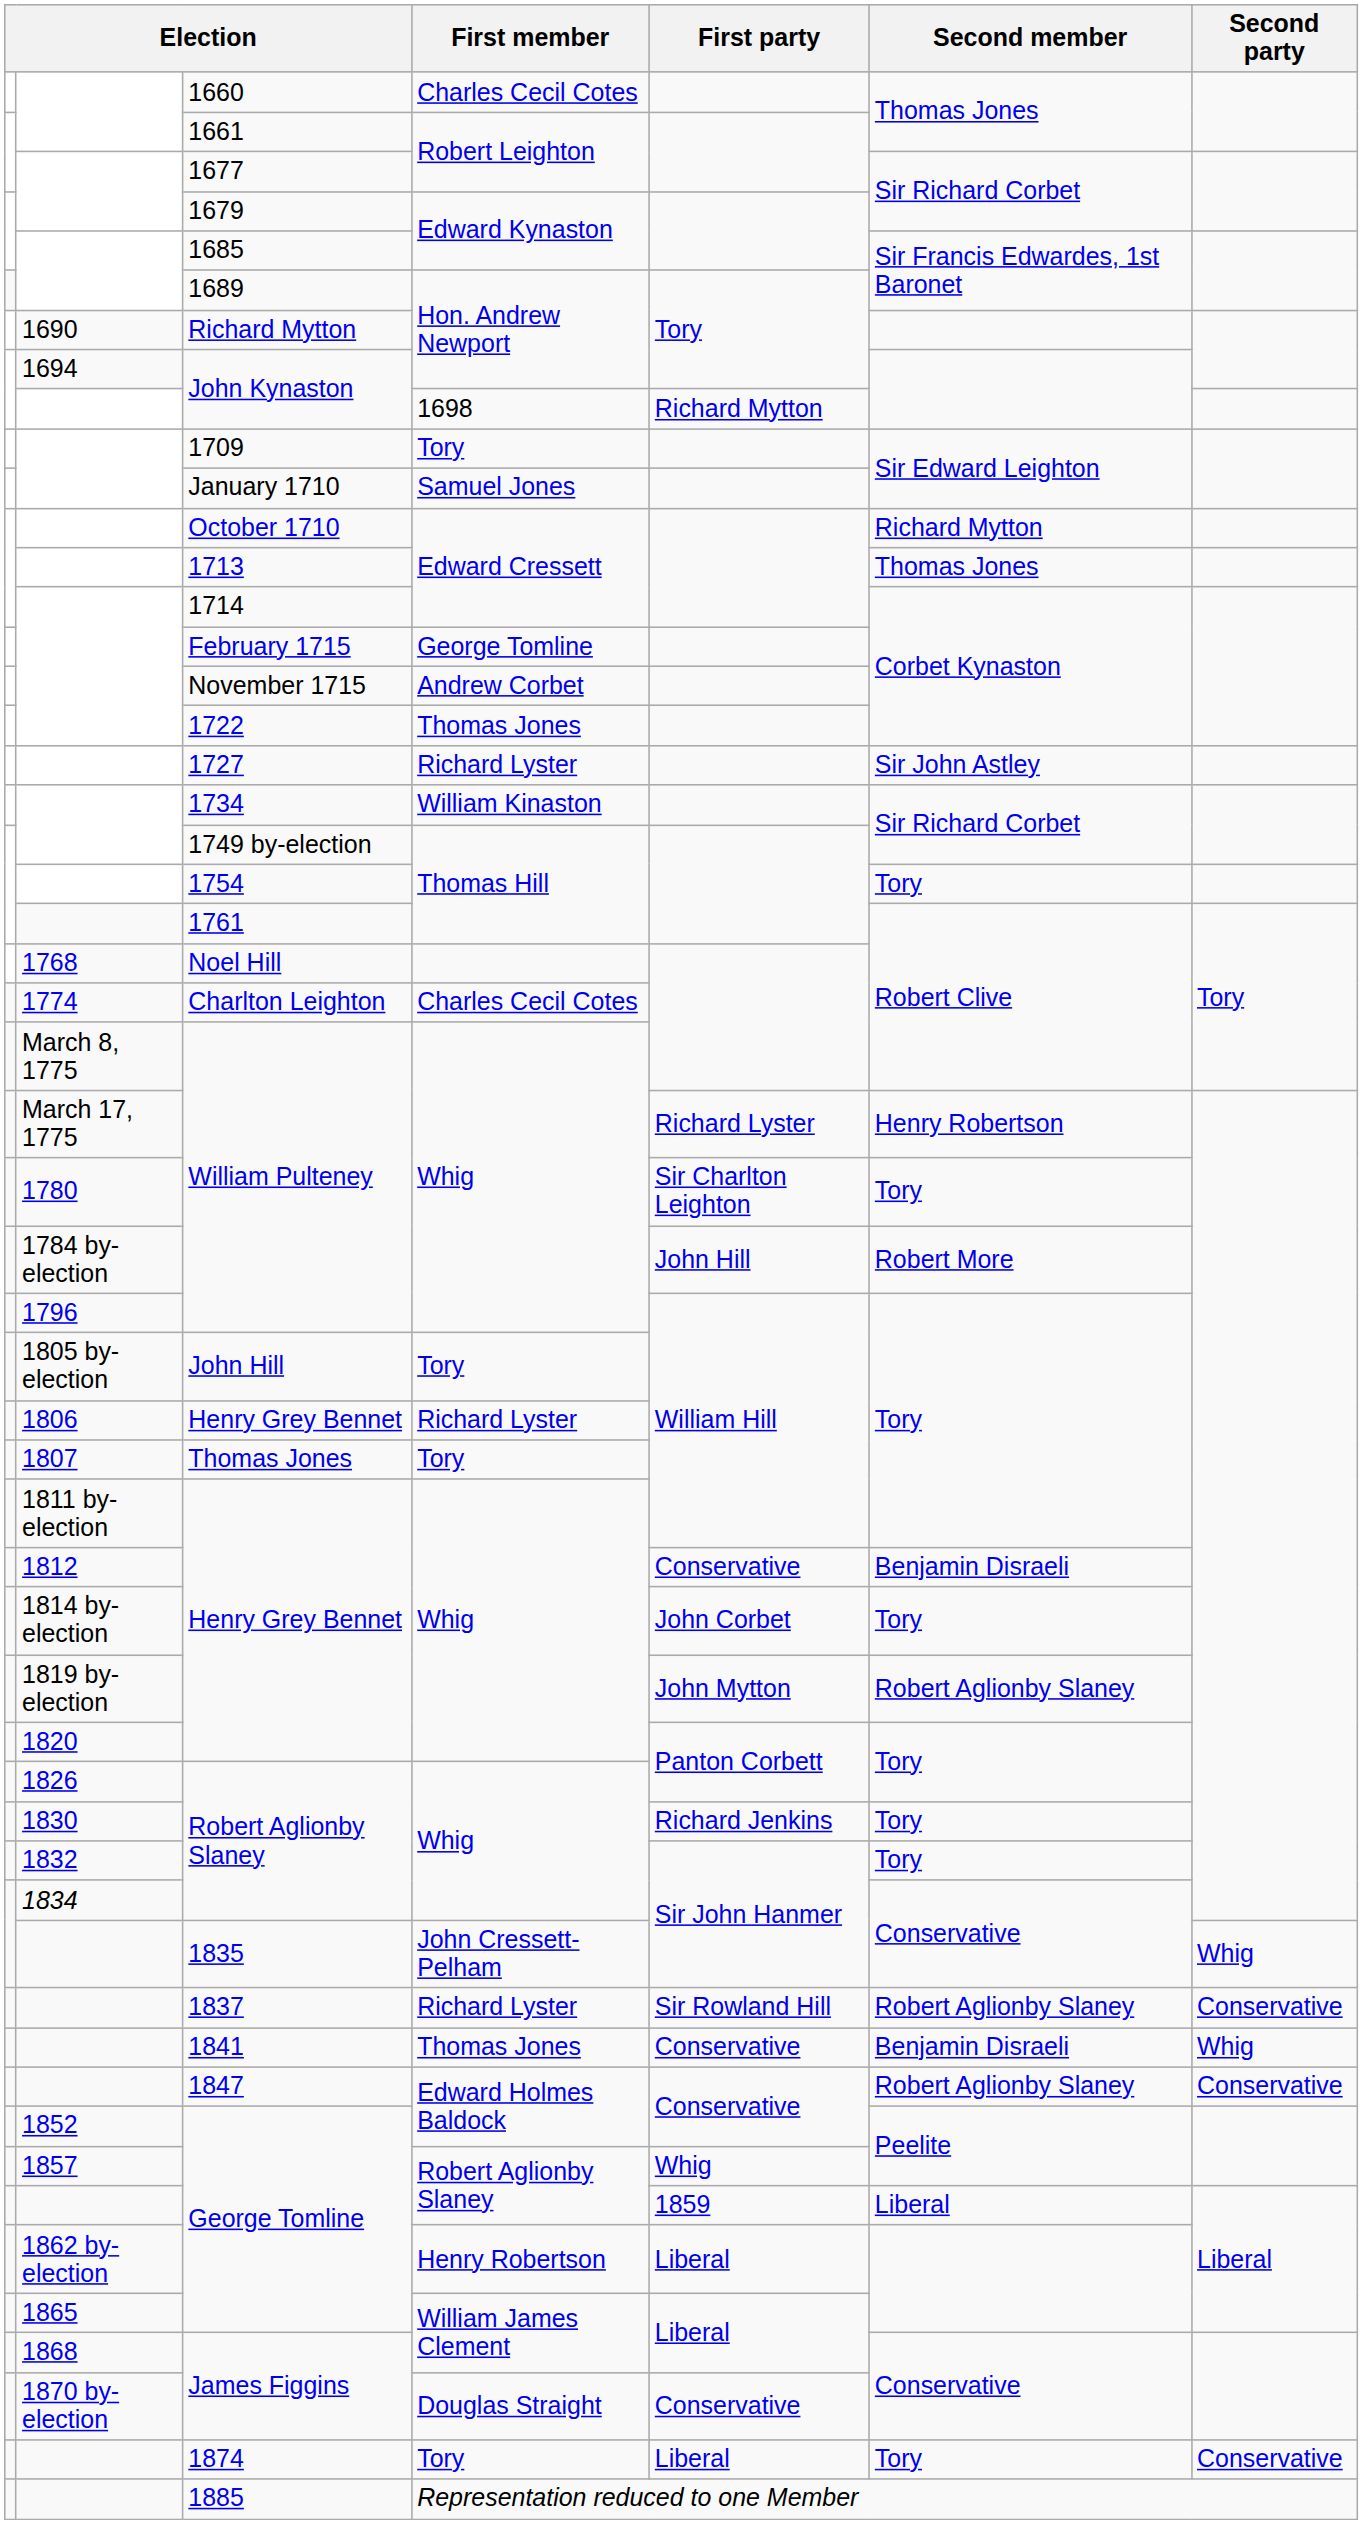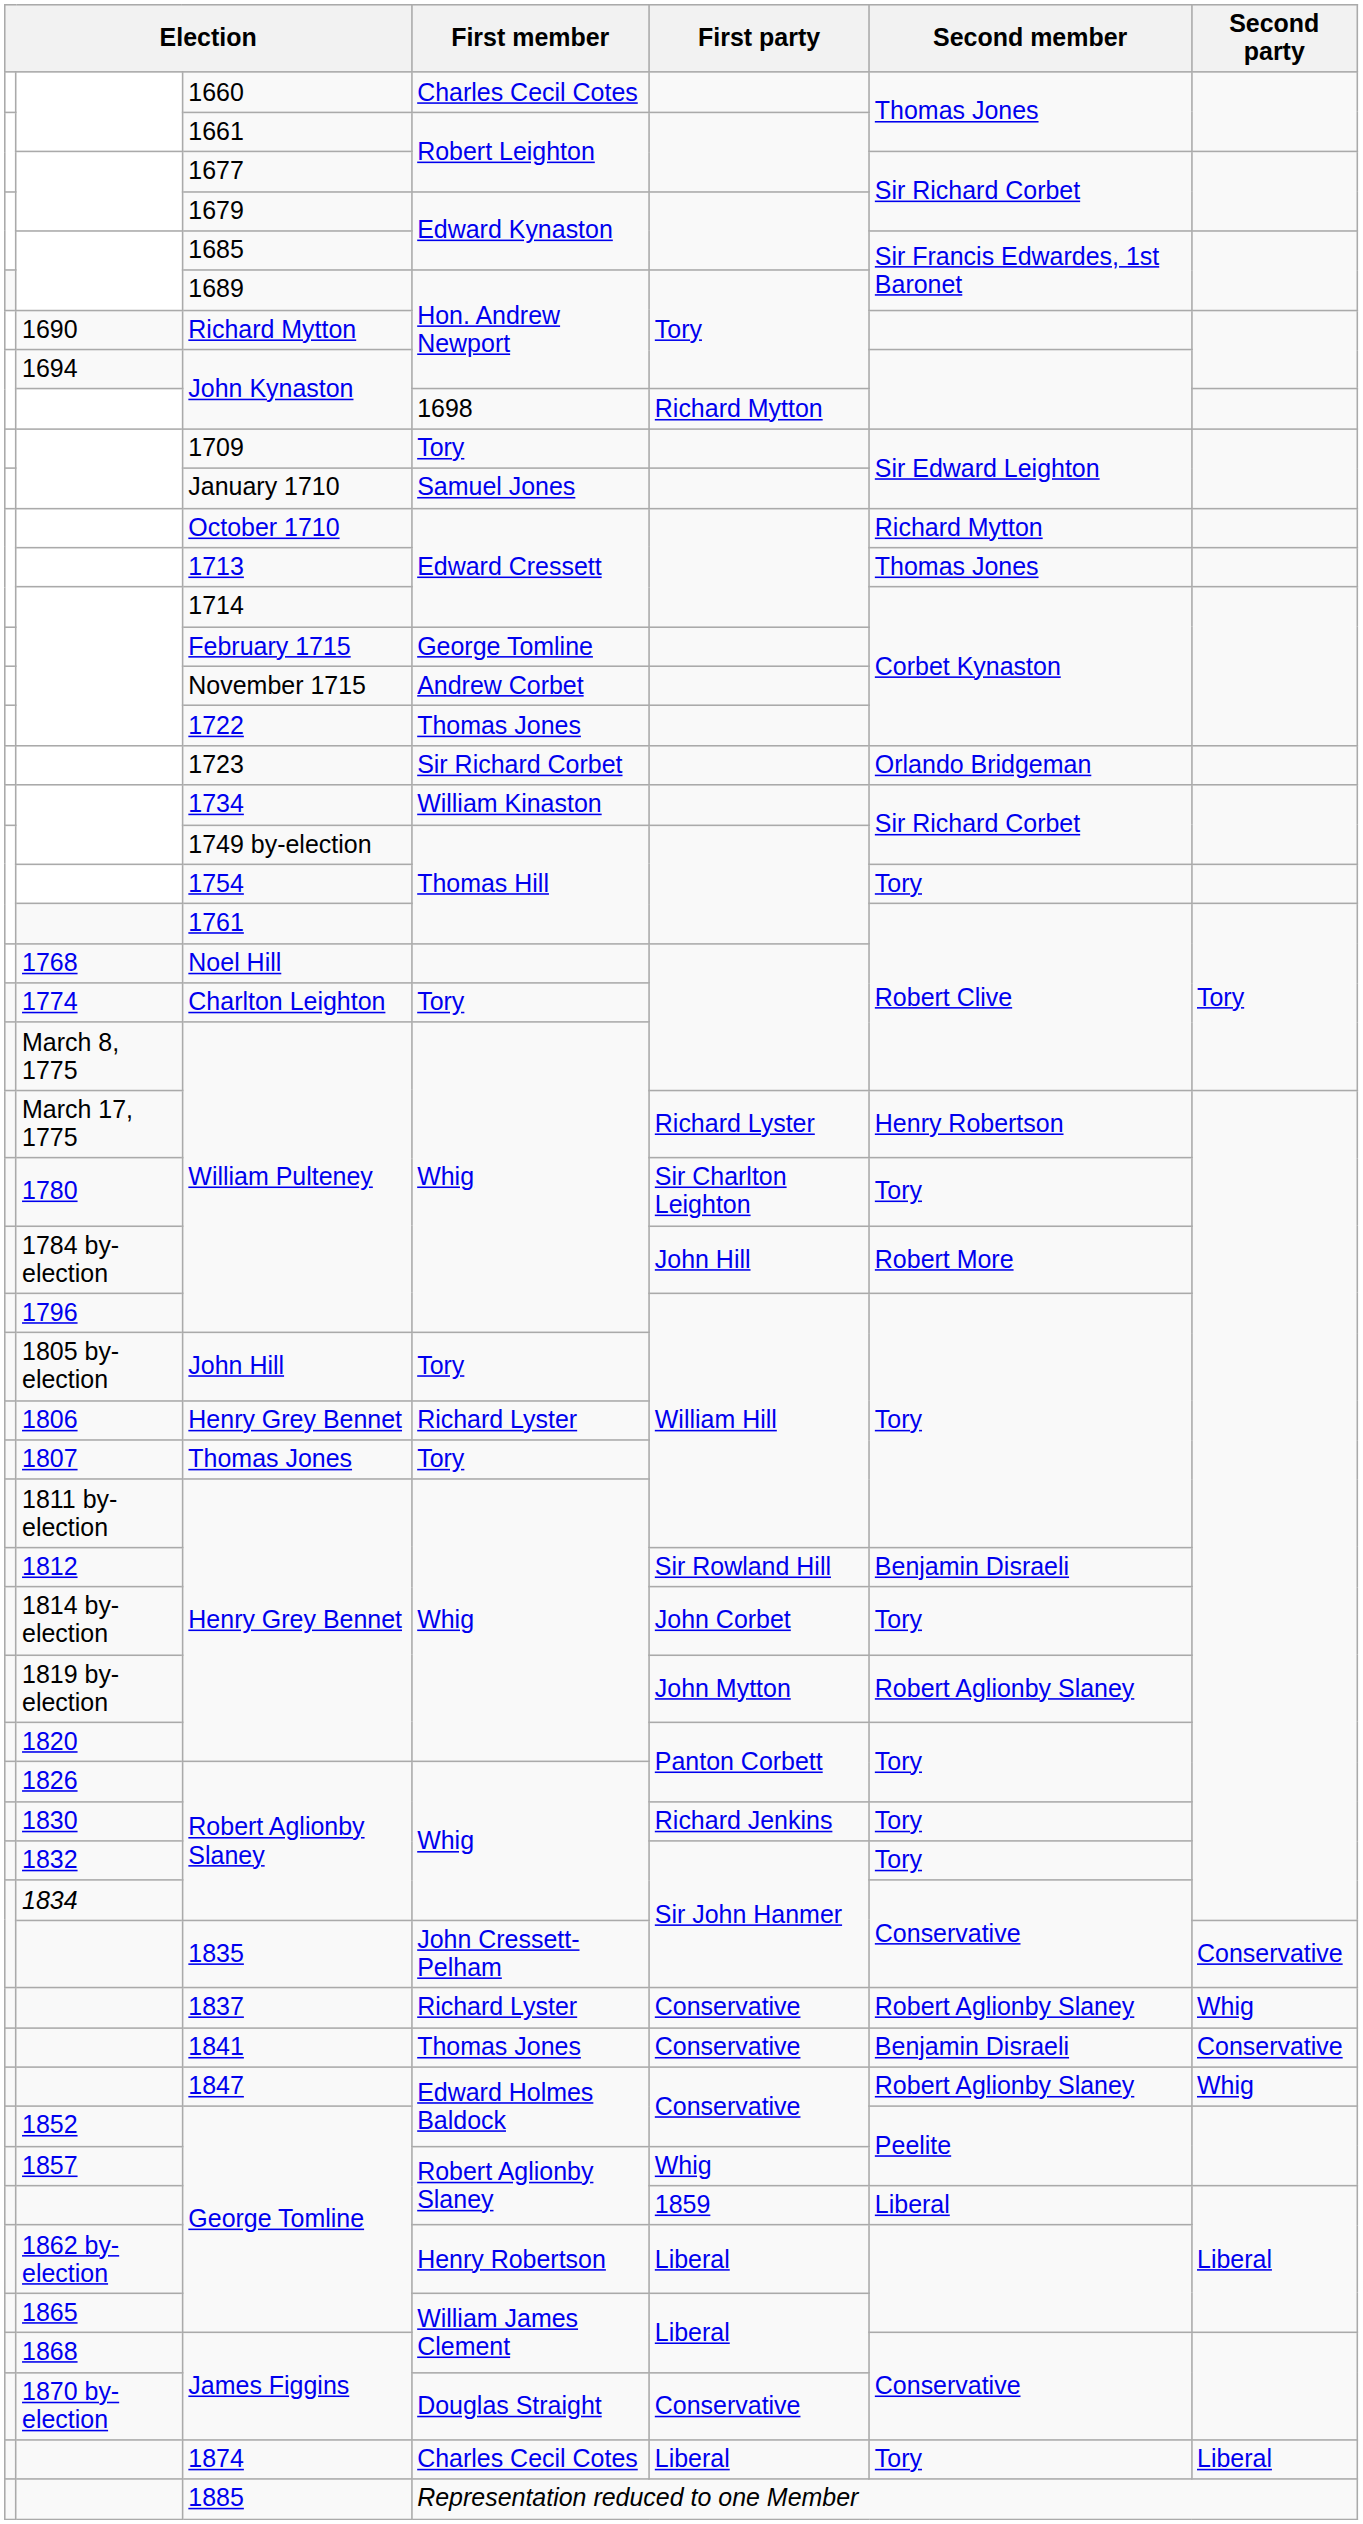+ row: (99, 765)
- row: (99, 765)
(527, 1002) Charles Cecil Cotes -> (441, 1002) Tory
(728, 1566) Conservative -> (743, 1566) Sir Rowland Hill
(1225, 1953) Whig -> (1270, 1953) Conservative
(743, 2007) Sir Rowland Hill -> (728, 2007) Conservative
(1270, 2007) Conservative -> (1225, 2007) Whig
(1225, 2046) Whig -> (1270, 2046) Conservative
(1270, 2086) Conservative -> (1225, 2086) Whig
(441, 2459) Tory -> (527, 2459) Charles Cecil Cotes
(1270, 2459) Conservative -> (1234, 2459) Liberal
